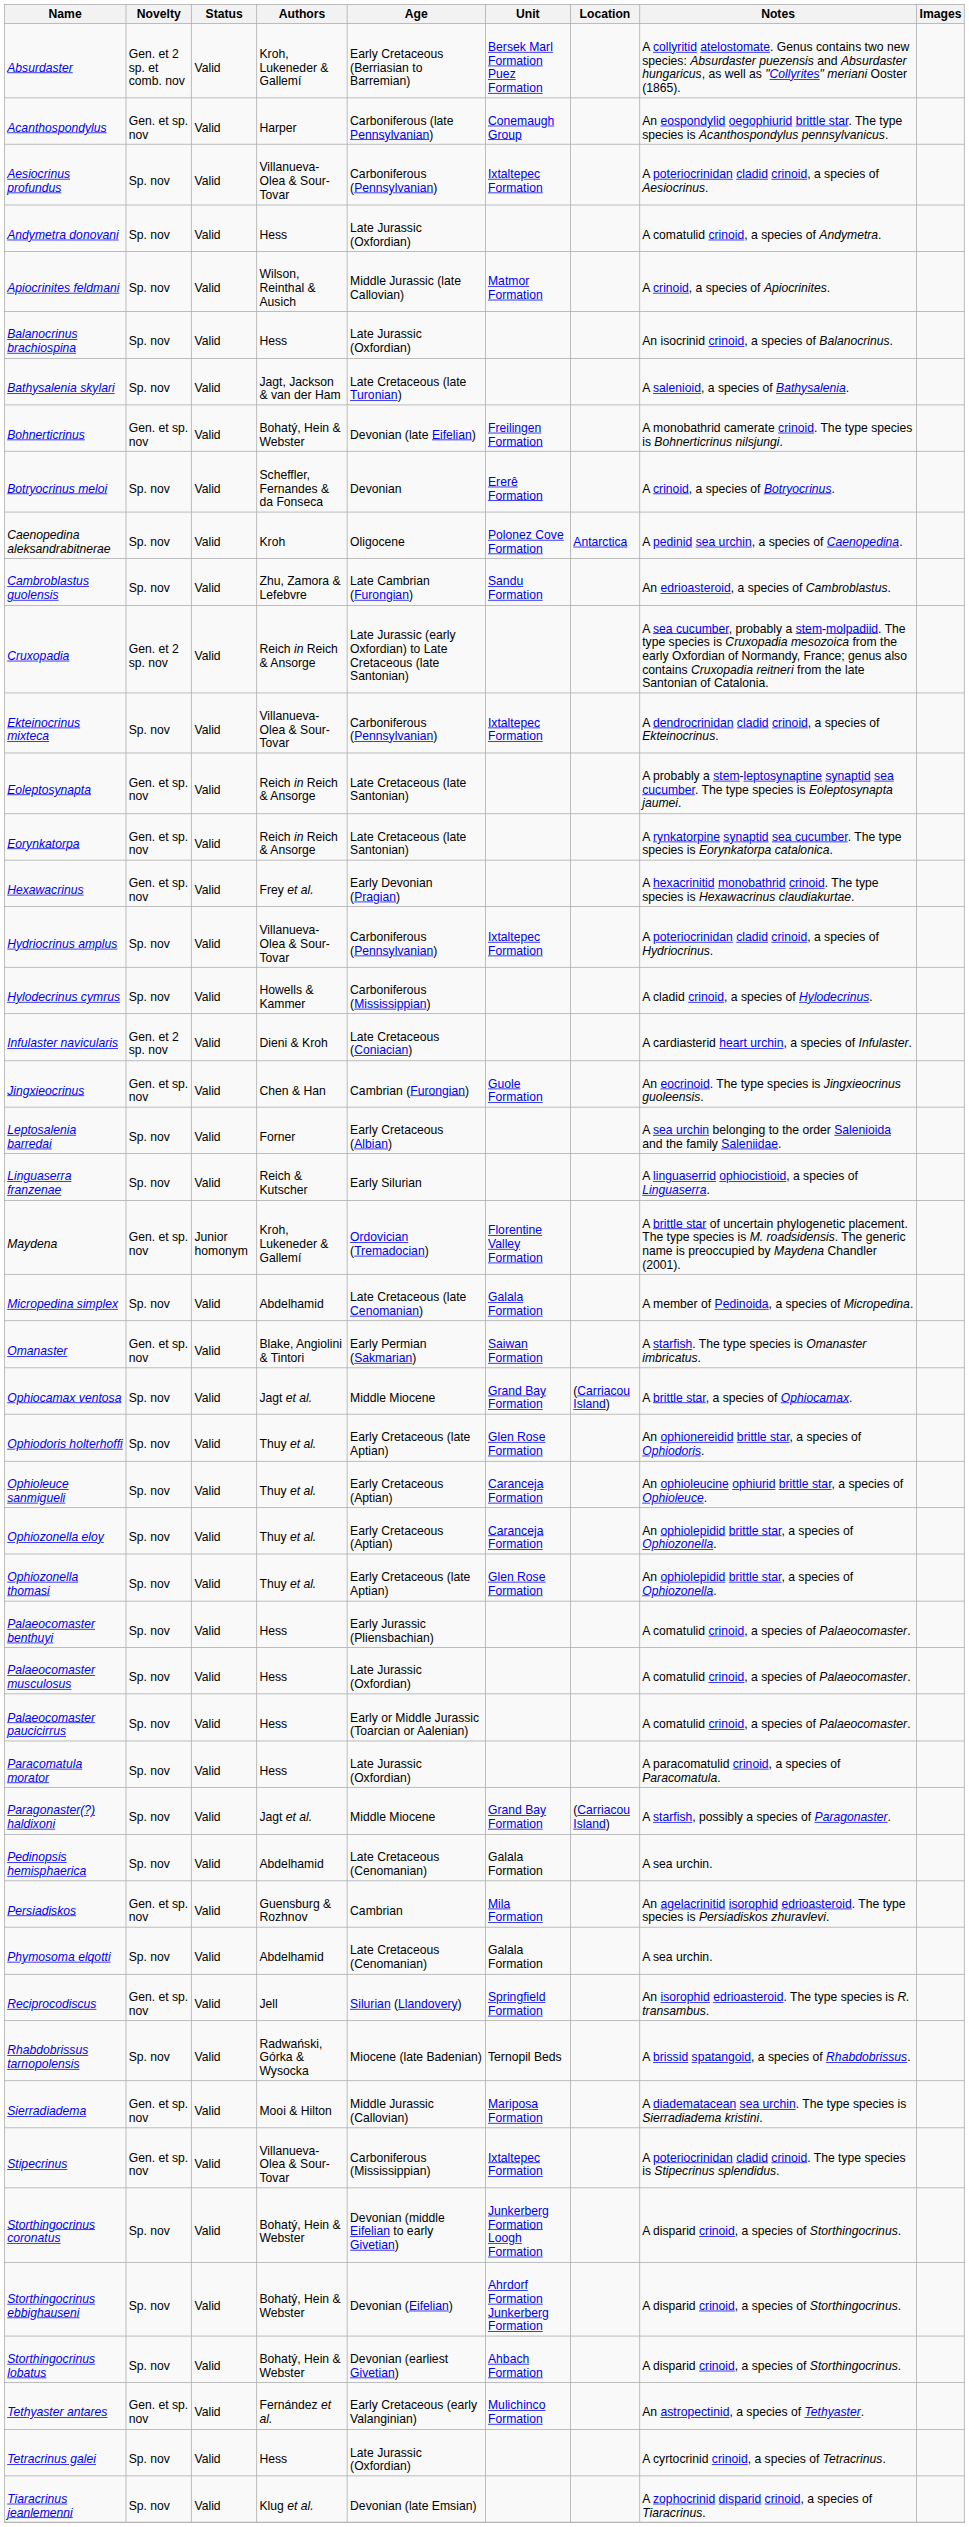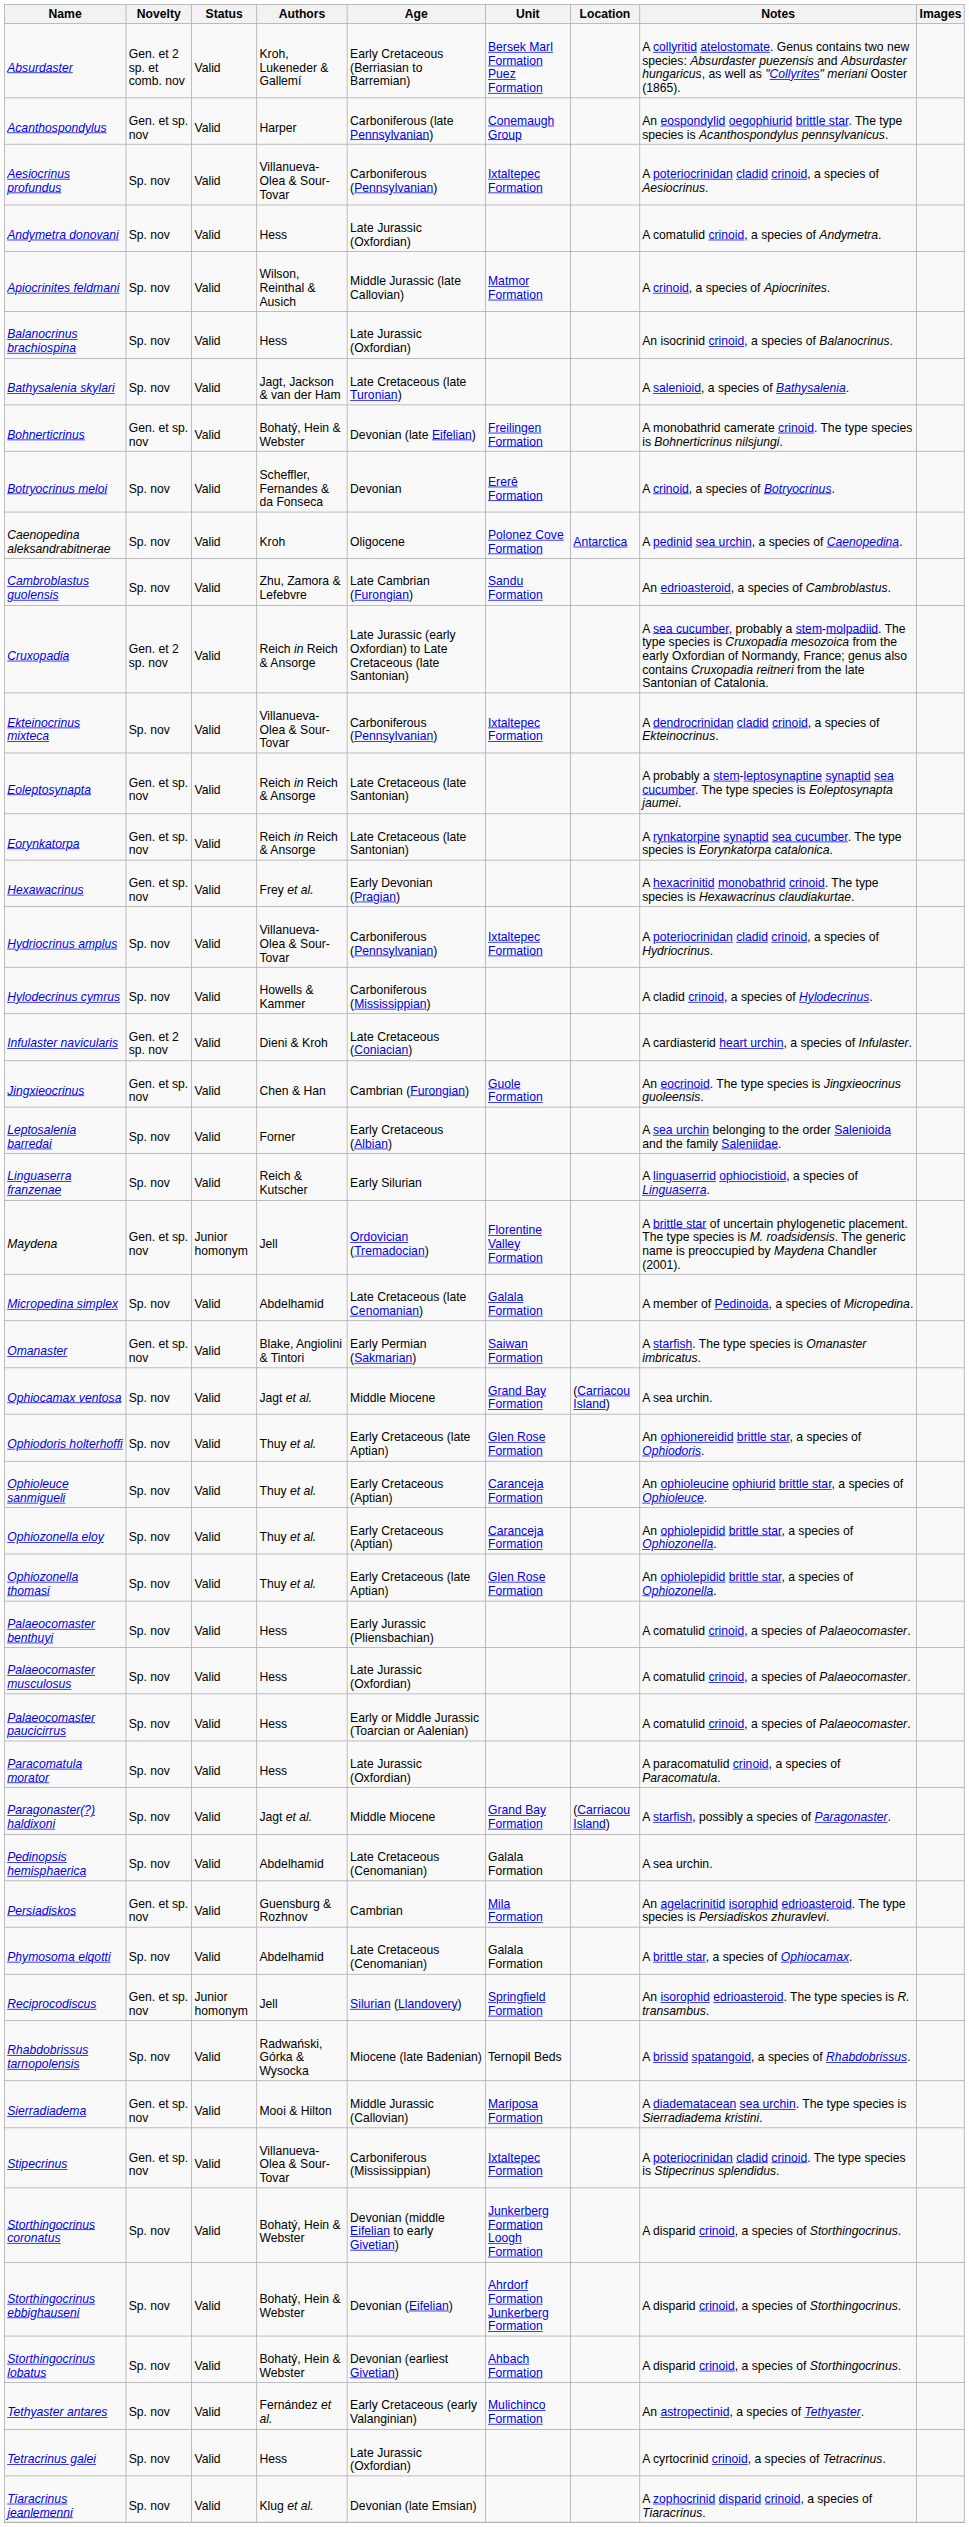(294, 1244) Kroh, Lukeneder & Gallemí -> (269, 1244) Jell
(747, 1397) A brittle star, a species of Ophiocamax. -> (677, 1397) A sea urchin.
(677, 1957) A sea urchin. -> (747, 1957) A brittle star, a species of Ophiocamax.
(208, 2004) Valid -> (221, 2004) Junior homonym
(158, 2412) Gen. et sp. nov -> (149, 2412) Sp. nov
